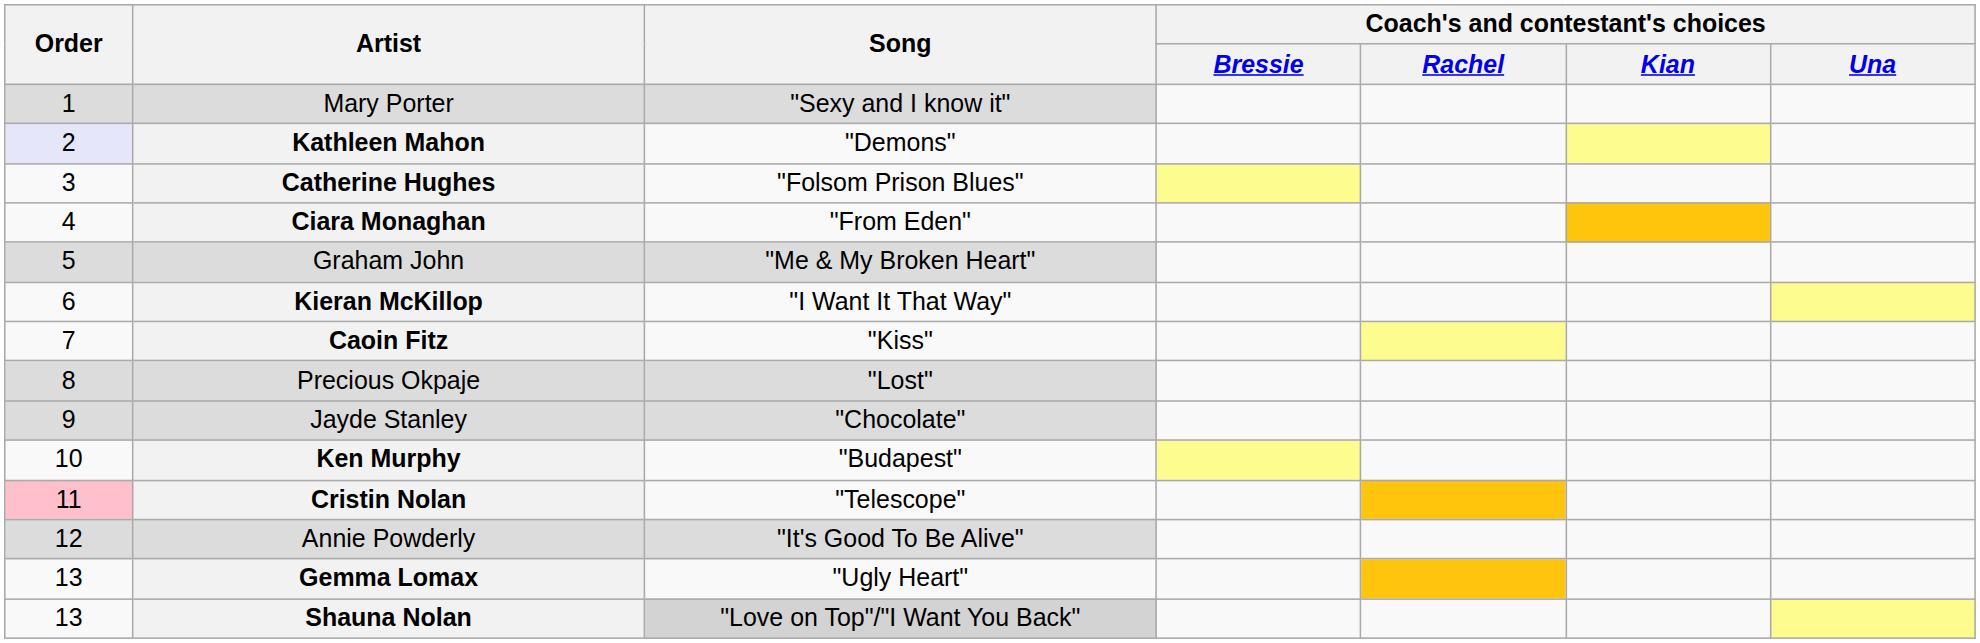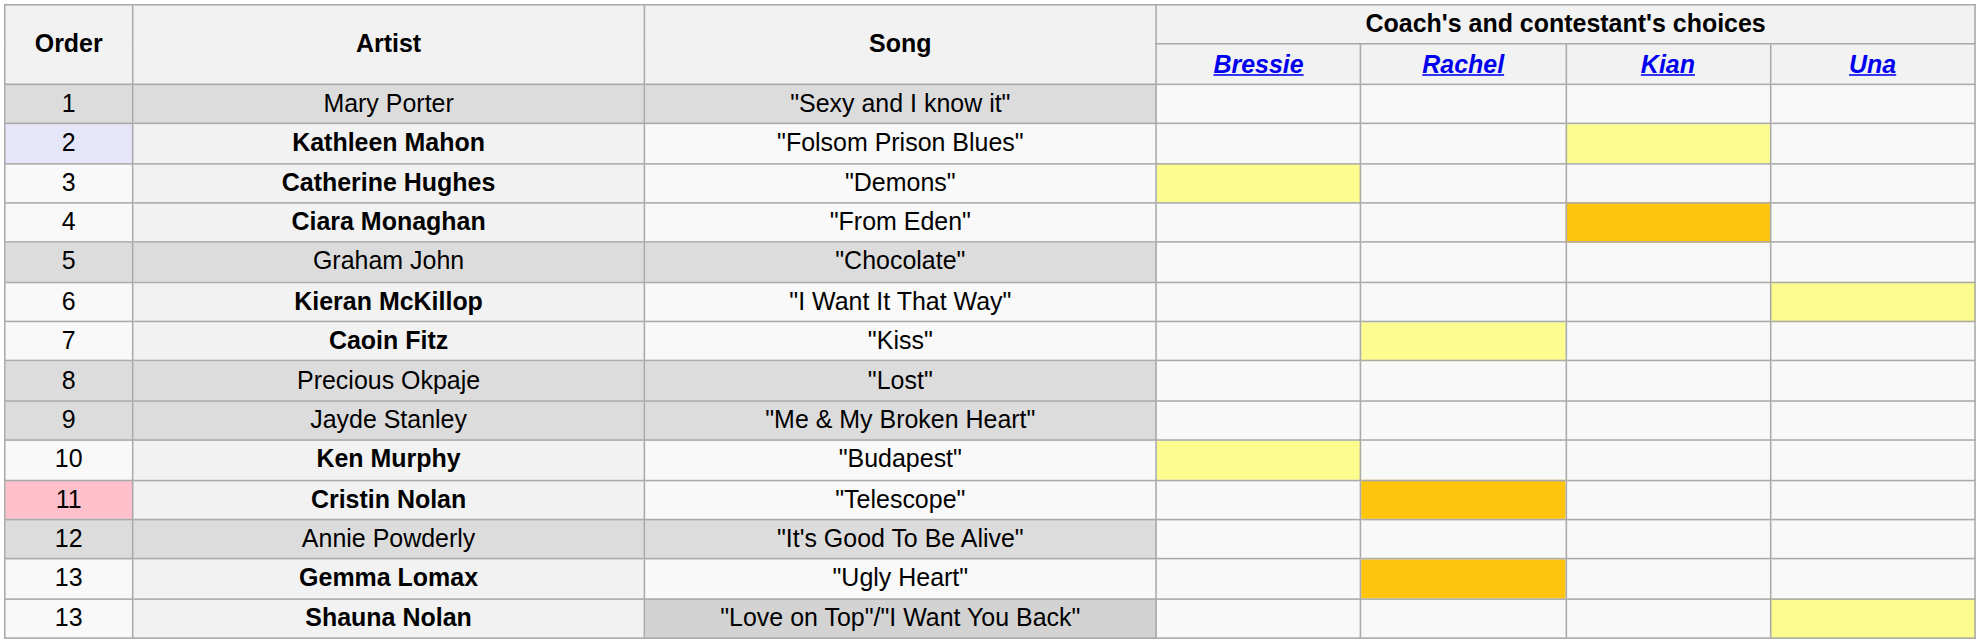(900, 143) "Demons" -> (900, 143) "Folsom Prison Blues"
(900, 182) "Folsom Prison Blues" -> (900, 182) "Demons"
(900, 261) "Me & My Broken Heart" -> (900, 261) "Chocolate"
(900, 420) "Chocolate" -> (900, 420) "Me & My Broken Heart"
